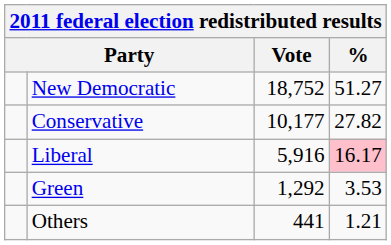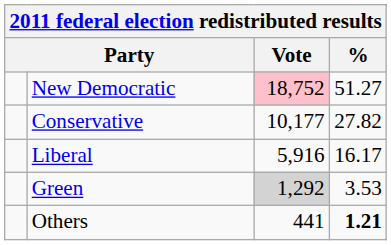(296, 88) no background -> (296, 88) pink background
(358, 155) pink background -> (358, 155) no background
(301, 188) no background -> (301, 188) lightgrey background
(363, 222) normal -> (363, 222) bold
